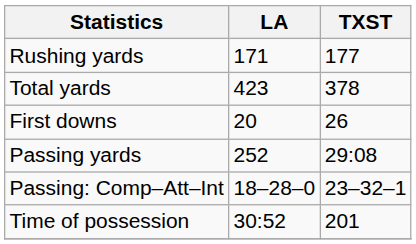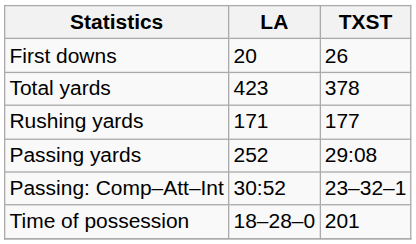rows swapped: (63, 121) <-> (76, 55)
(274, 188) 18–28–0 -> (260, 188) 30:52
(260, 221) 30:52 -> (274, 221) 18–28–0
